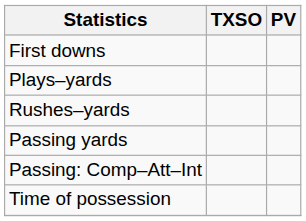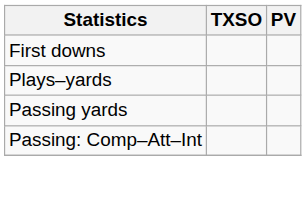- row: (69, 110)
- row: (90, 200)
